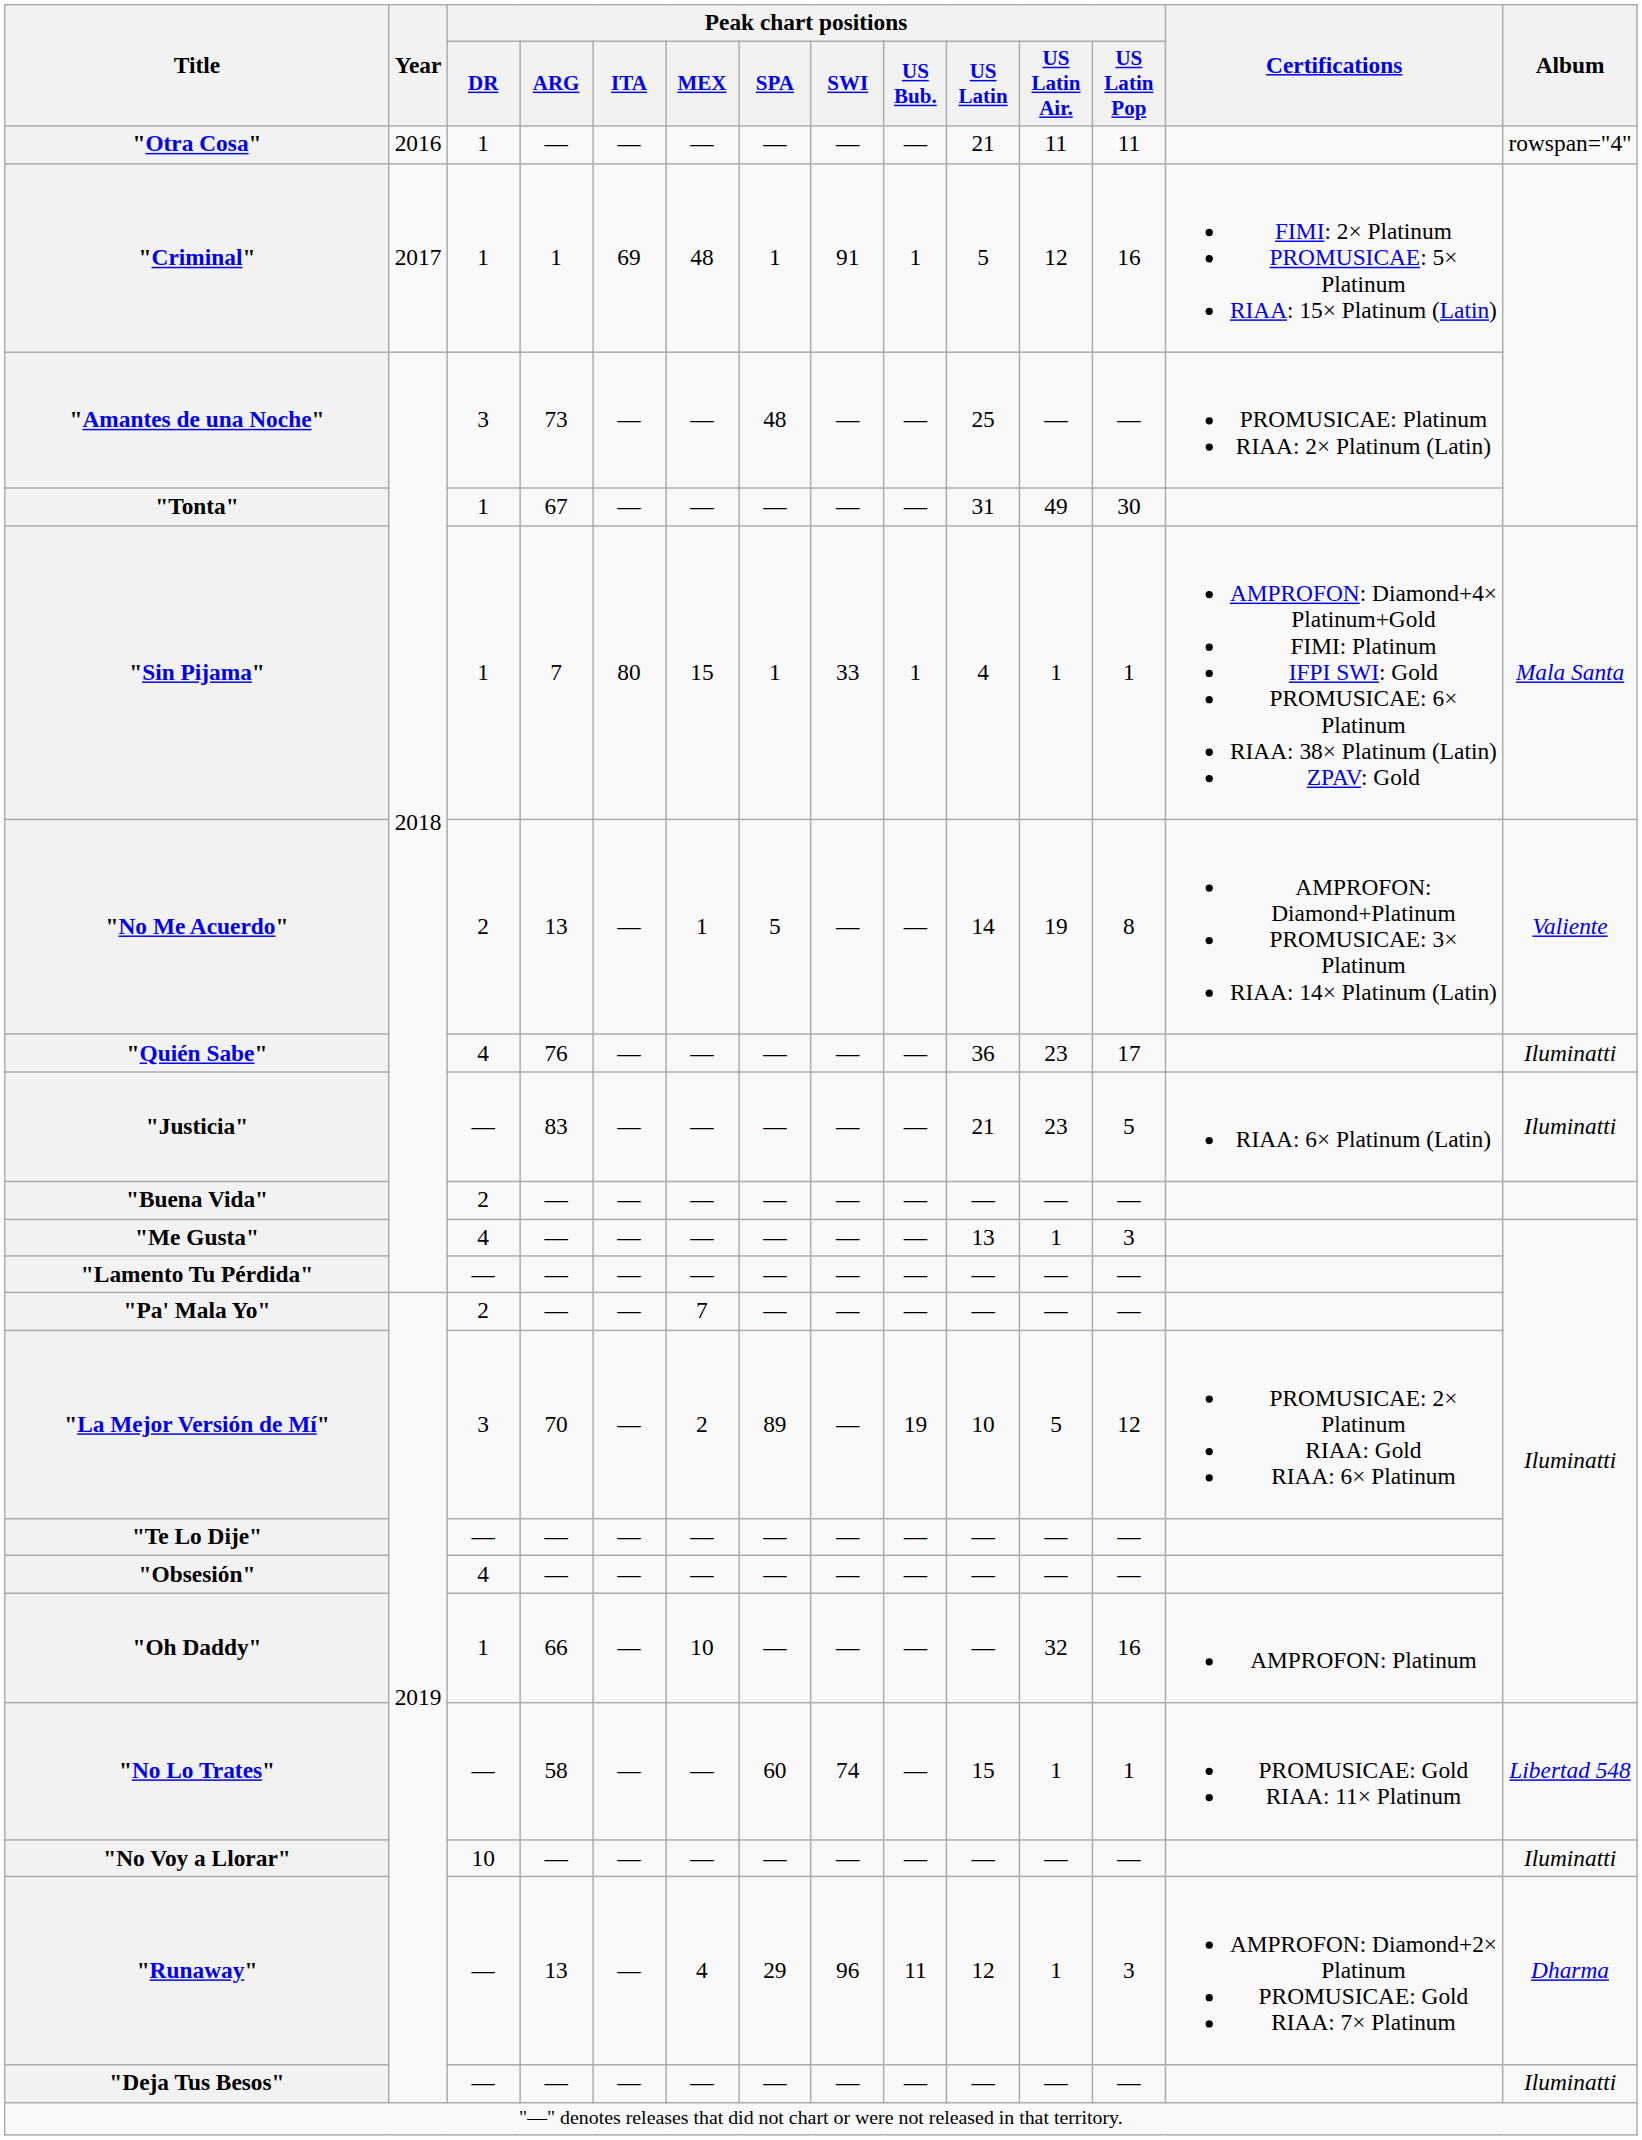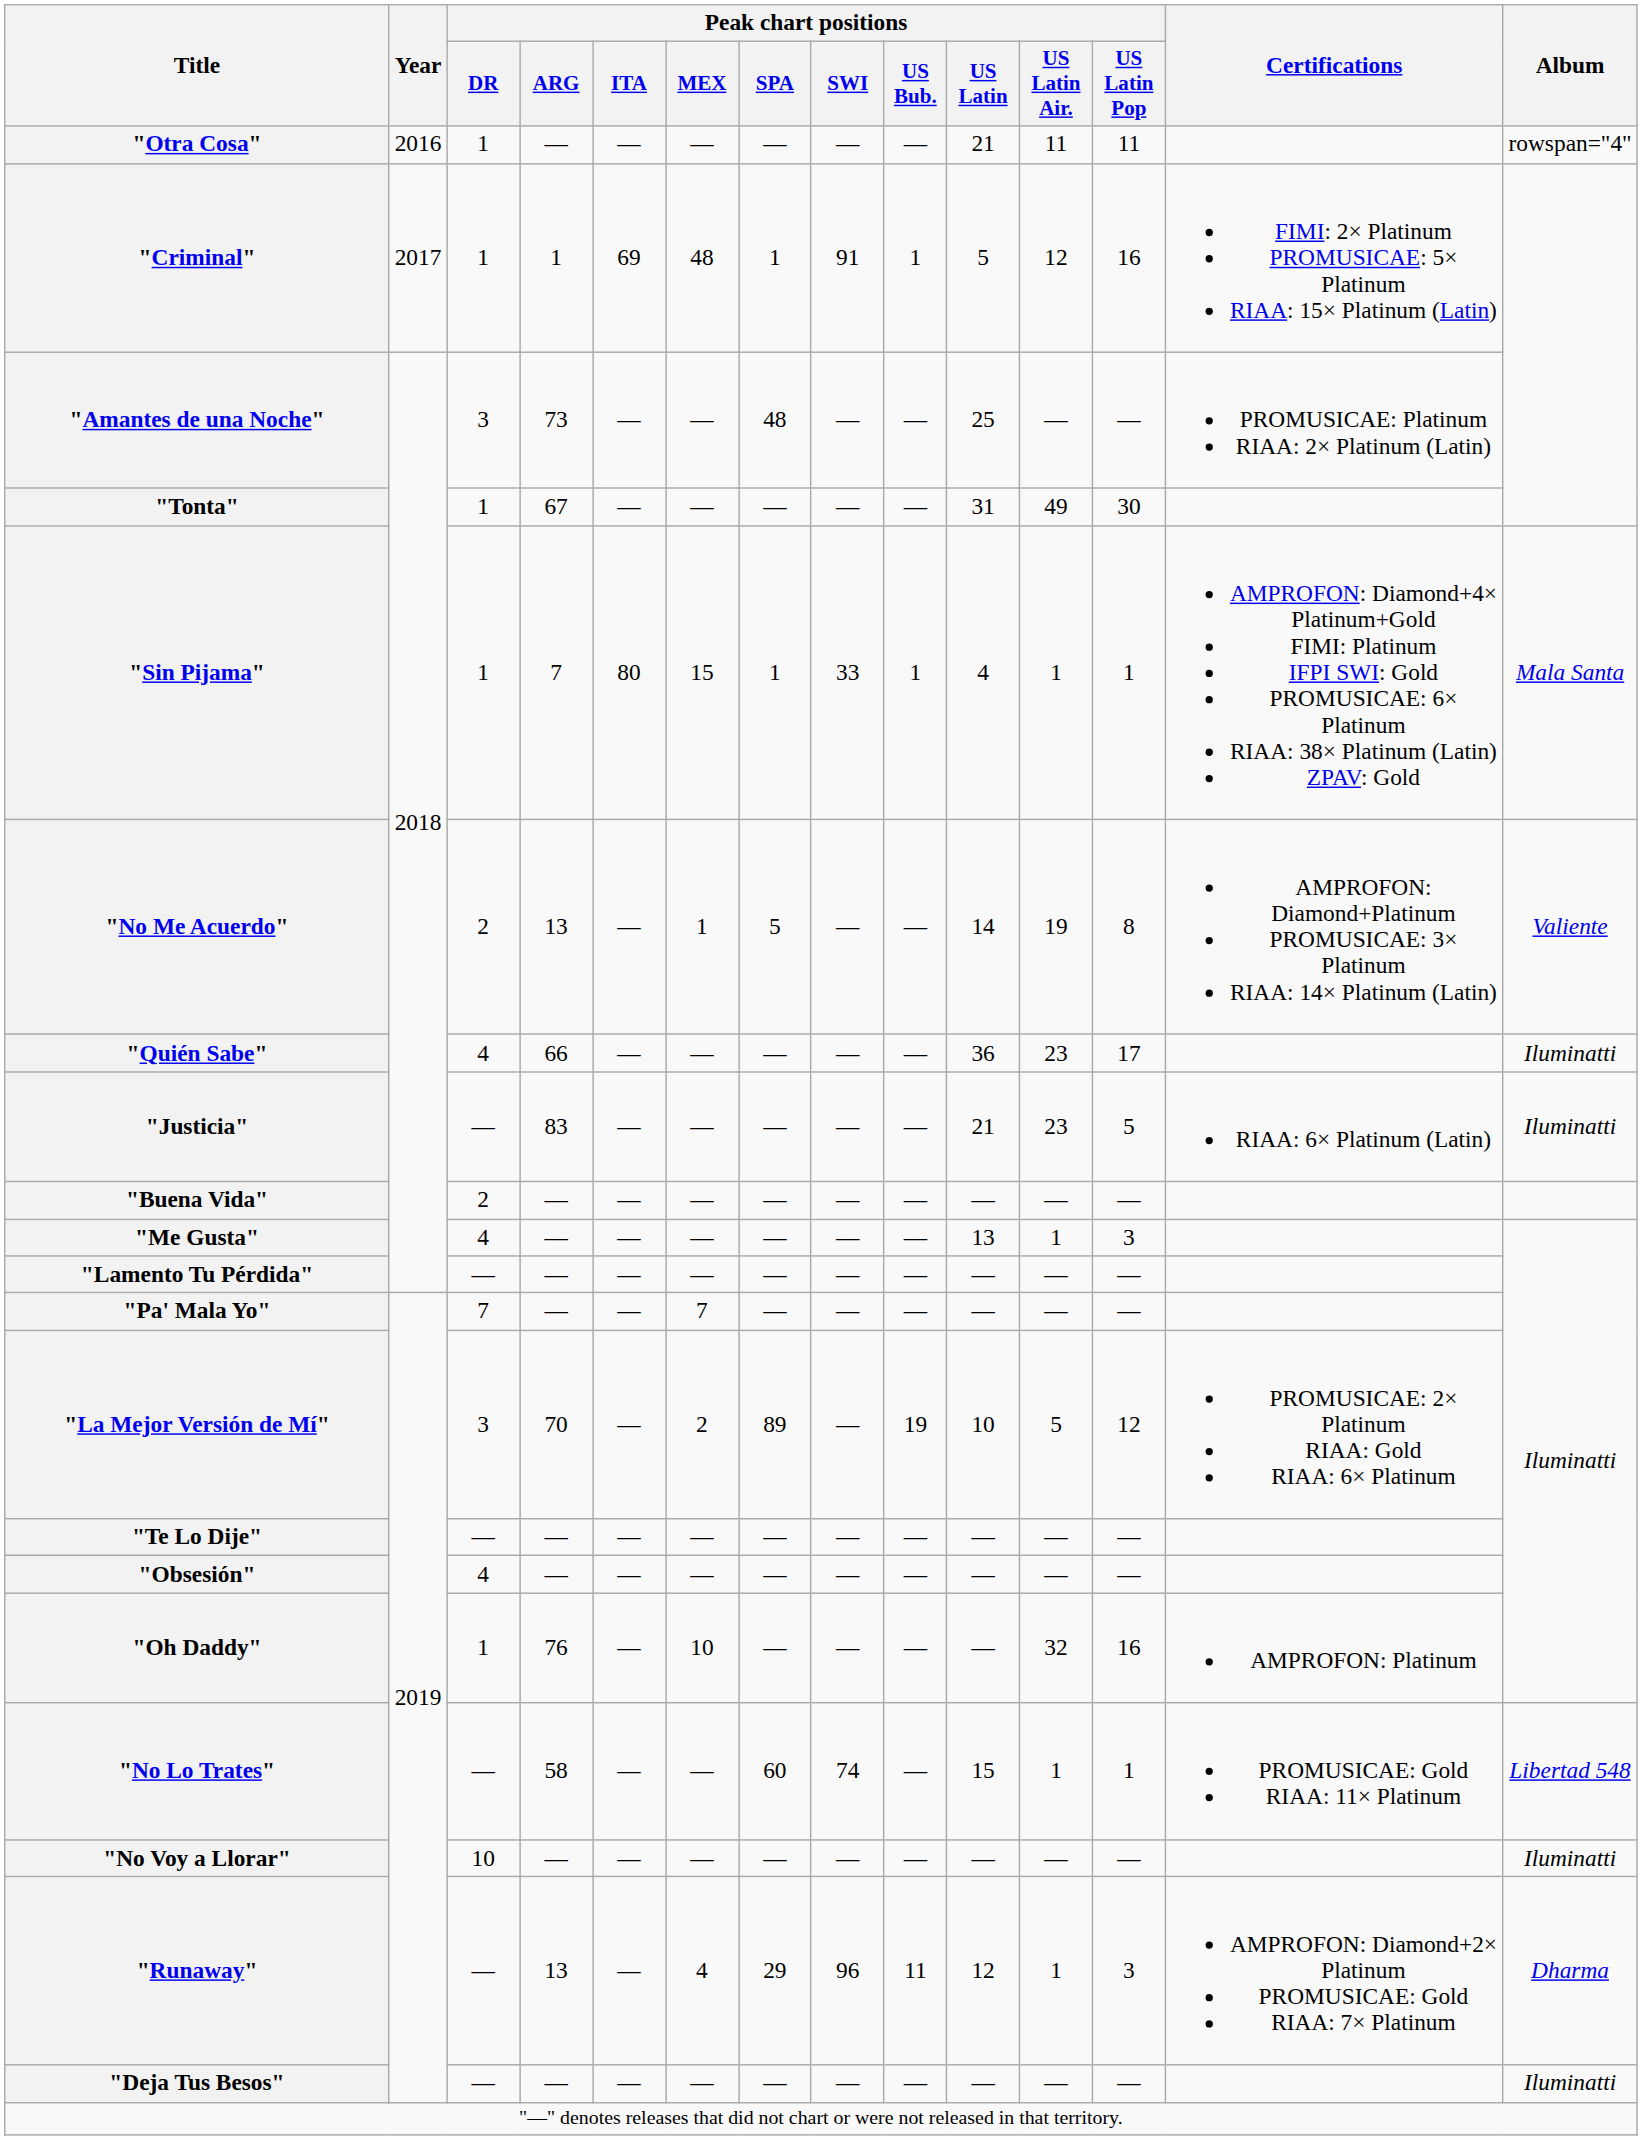(556, 1052) 76 -> (556, 1052) 66
(483, 1311) 2 -> (483, 1311) 7
(556, 1647) 66 -> (556, 1647) 76
